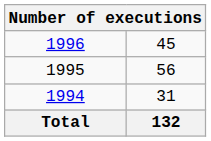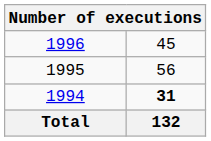(166, 97) normal -> (166, 97) bold
